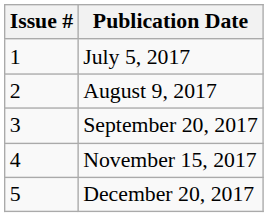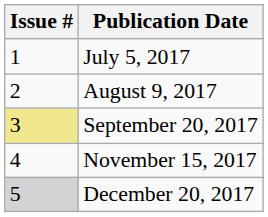(15, 125) no background -> (15, 125) khaki background
(15, 194) no background -> (15, 194) lightgrey background
